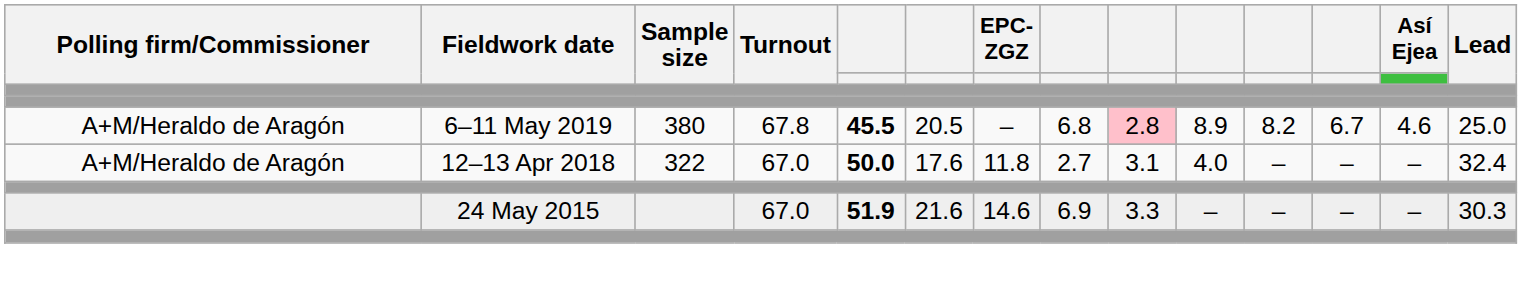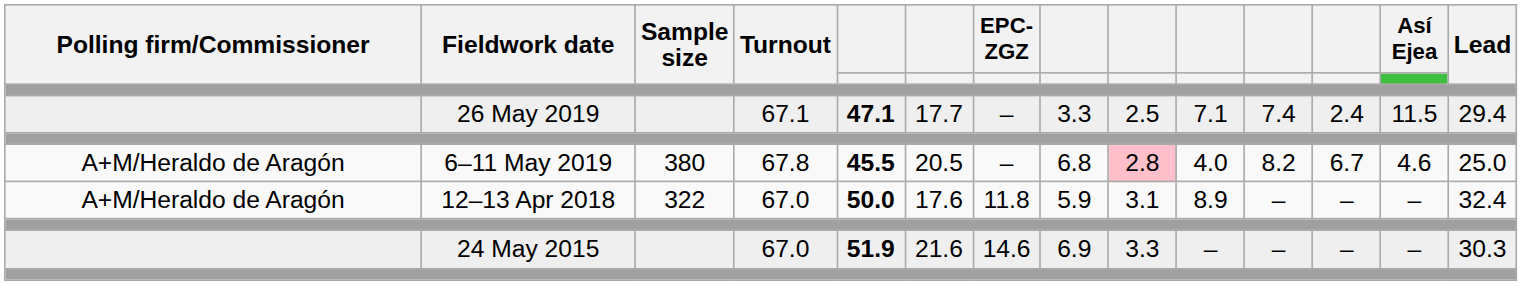+ row: (528, 114)
(1211, 125) 8.9 -> (1211, 163) 4.0
(1074, 163) 2.7 -> (1074, 200) 5.9
(1211, 163) 4.0 -> (1211, 200) 8.9
